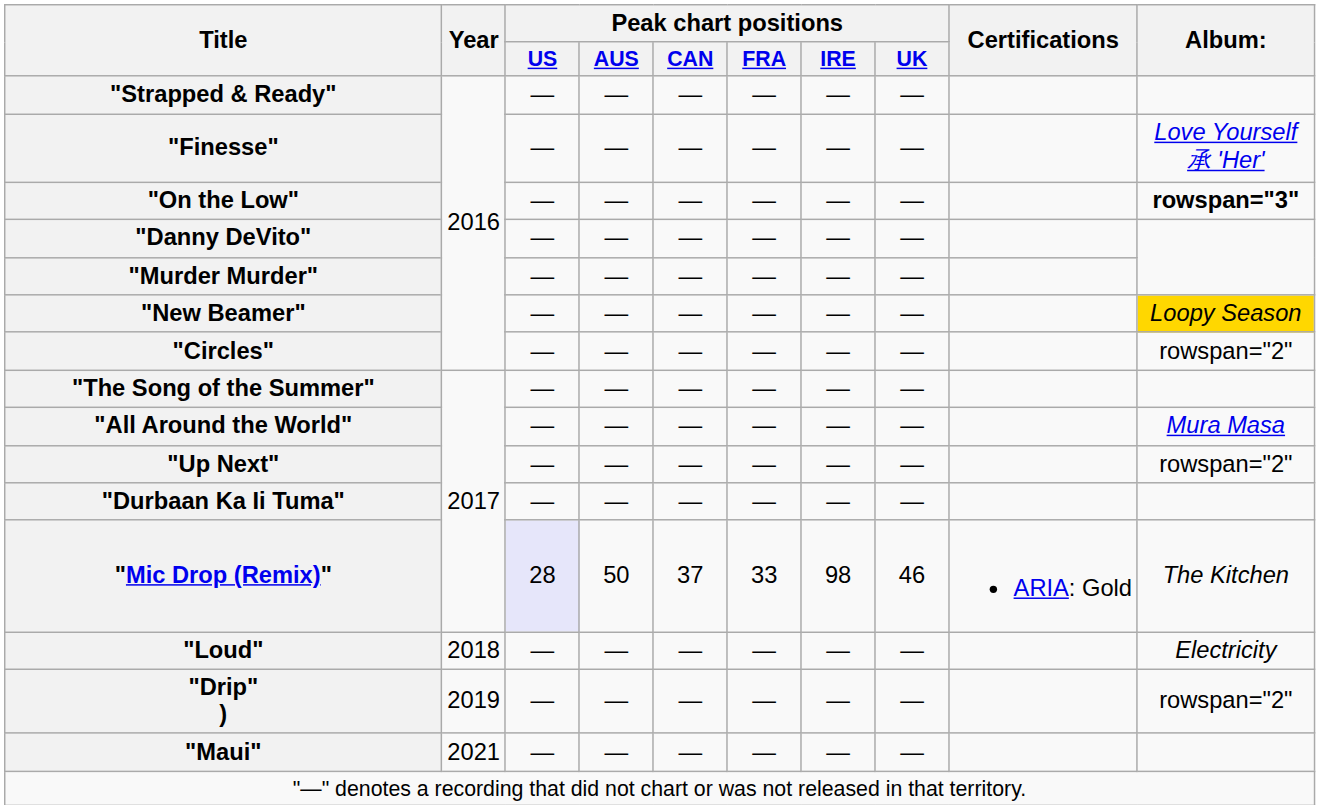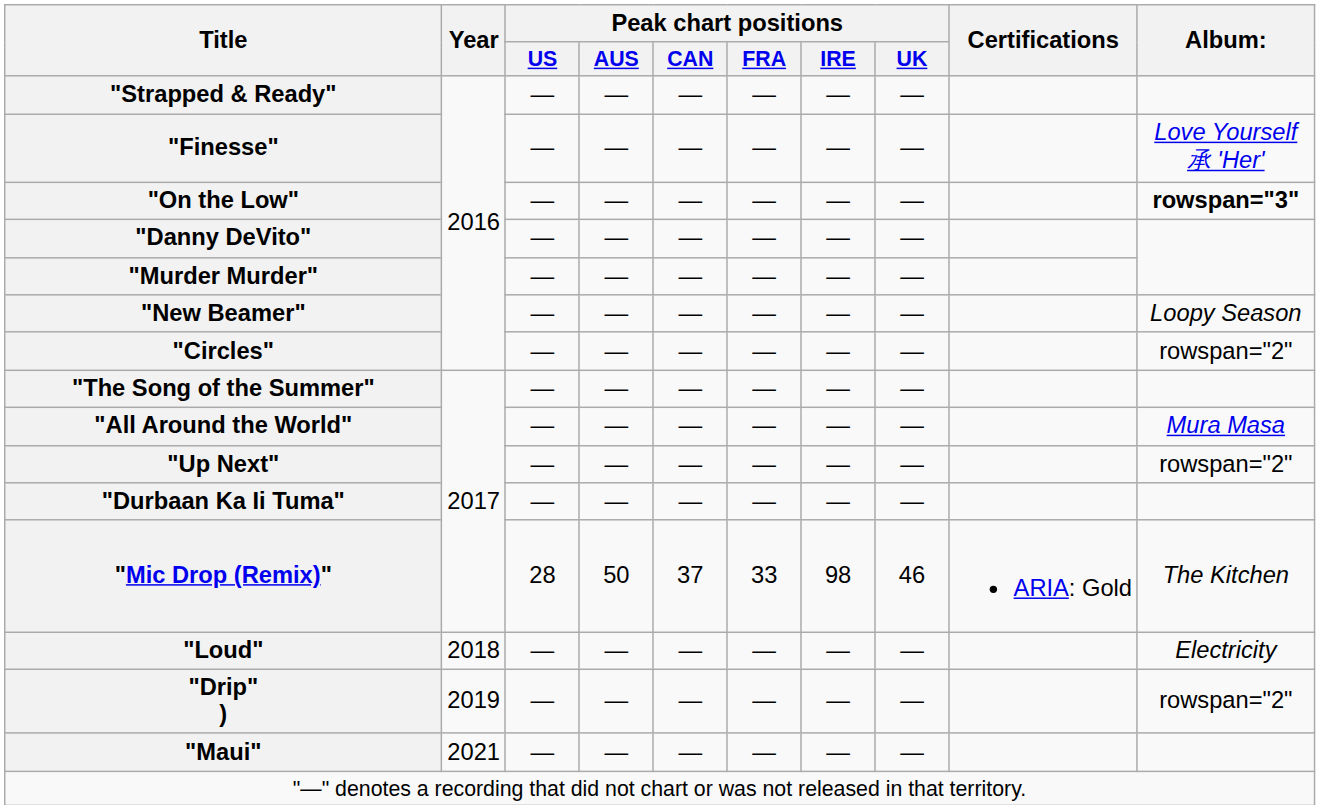(1226, 313) gold background -> (1226, 313) no background
(542, 575) lavender background -> (542, 575) no background
